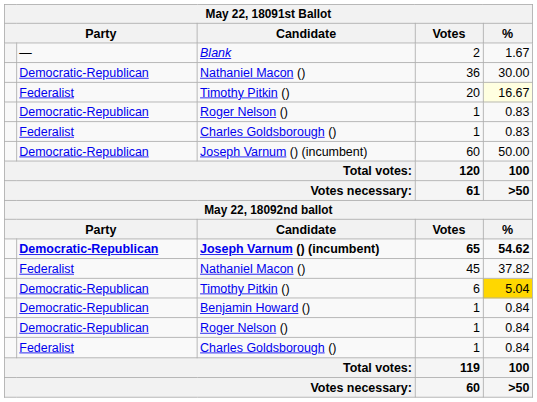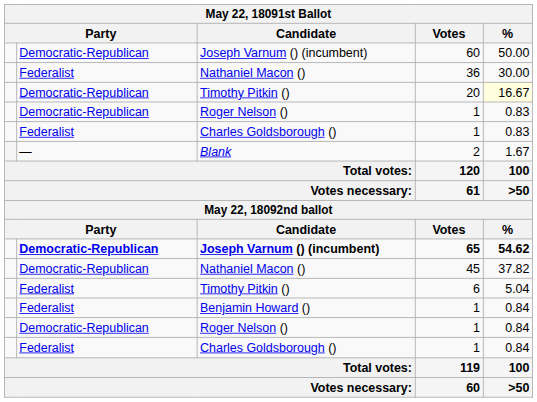rows swapped: (284, 152) <-> (216, 53)
(84, 73) Democratic-Republican -> (47, 73) Federalist
(47, 92) Federalist -> (84, 92) Democratic-Republican
(47, 269) Federalist -> (84, 269) Democratic-Republican
(84, 289) Democratic-Republican -> (47, 289) Federalist
(517, 289) gold background -> (517, 289) no background
(84, 308) Democratic-Republican -> (47, 308) Federalist
